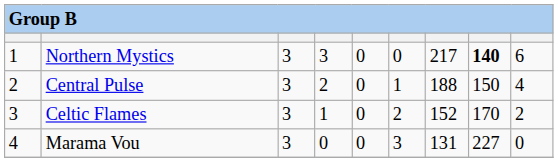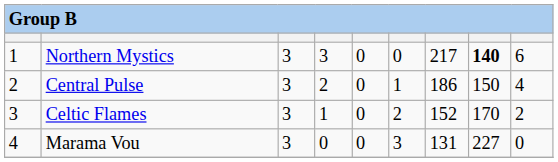(443, 85) 188 -> (443, 85) 186
